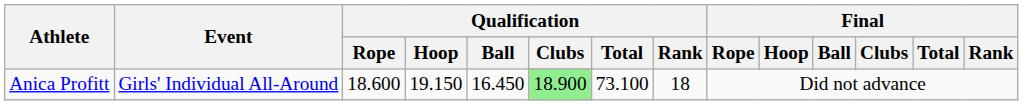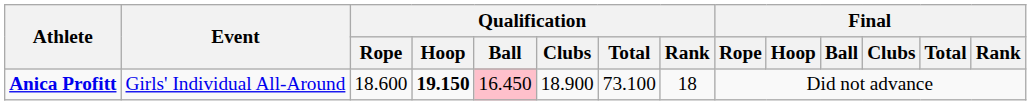(59, 84) normal -> (63, 84) bold
(436, 84) normal -> (443, 84) bold
(498, 84) no background -> (505, 84) pink background
(560, 84) lightgreen background -> (567, 84) no background
